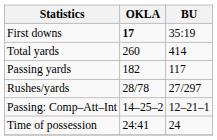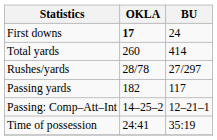(182, 32) 35:19 -> (175, 32) 24
rows swapped: (38, 88) <-> (39, 70)
(175, 125) 24 -> (182, 125) 35:19
